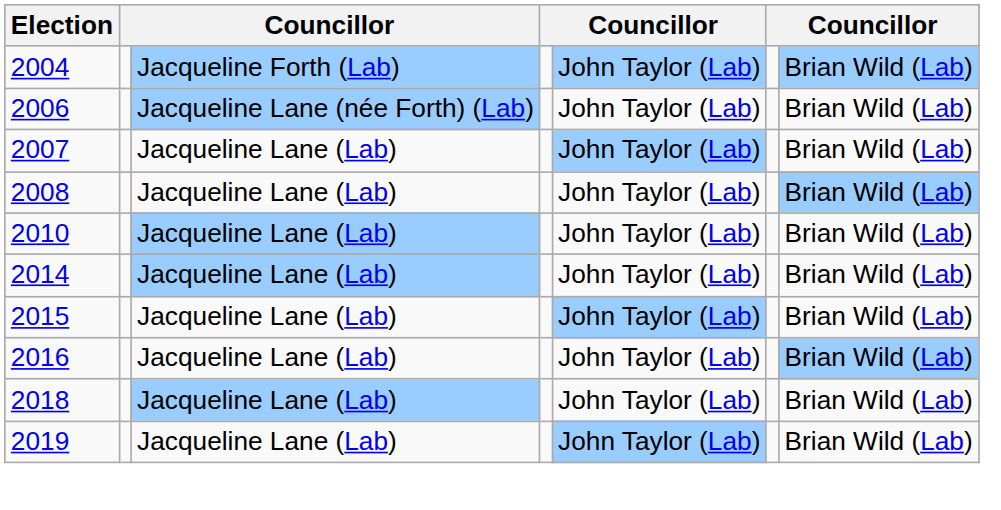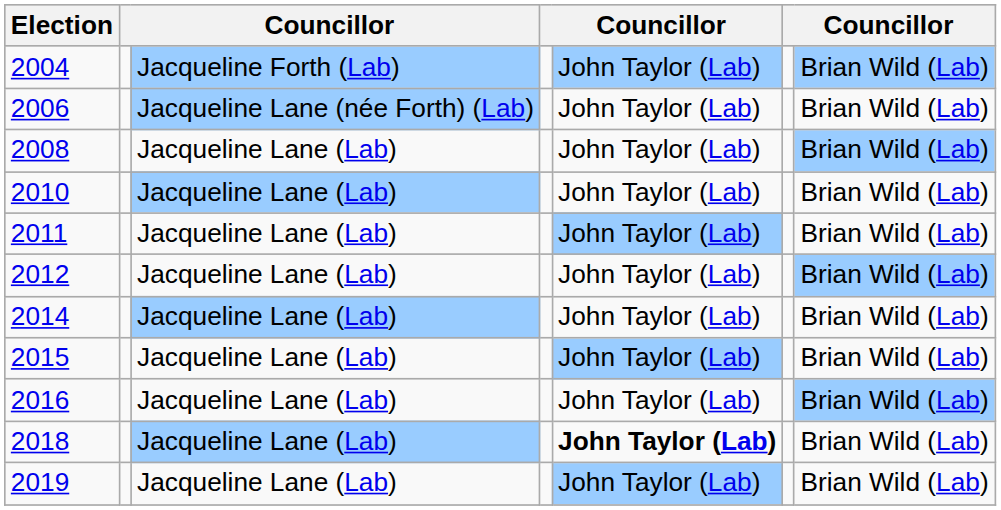- row: (40, 150)
+ row: (39, 233)
+ row: (40, 274)
(659, 399) normal -> (667, 441) bold
